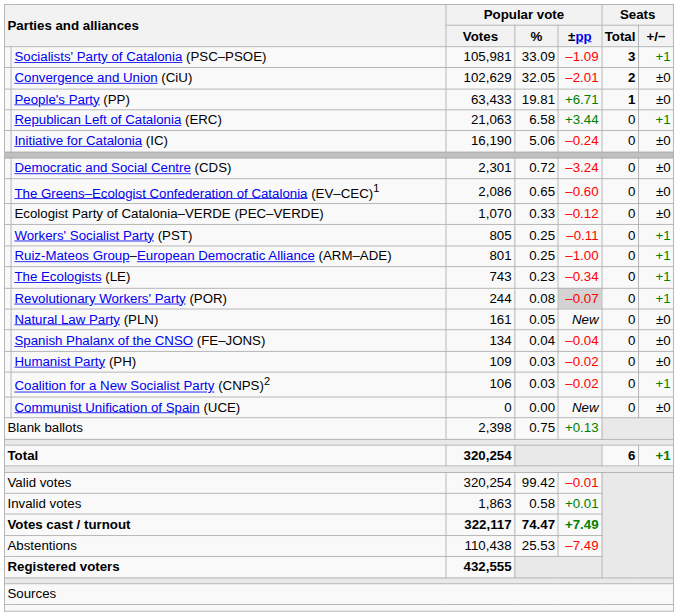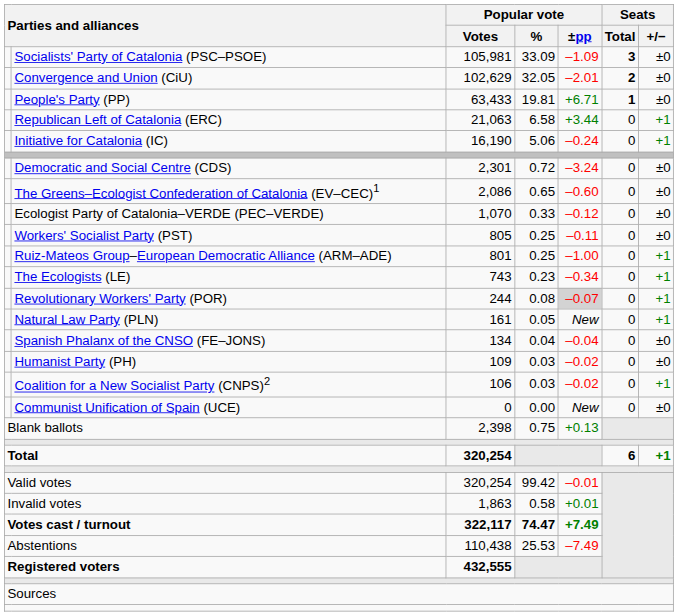(663, 57) +1 -> (663, 57) ±0
(663, 141) ±0 -> (663, 141) +1
(663, 235) +1 -> (663, 235) ±0
(663, 319) ±0 -> (663, 319) +1
